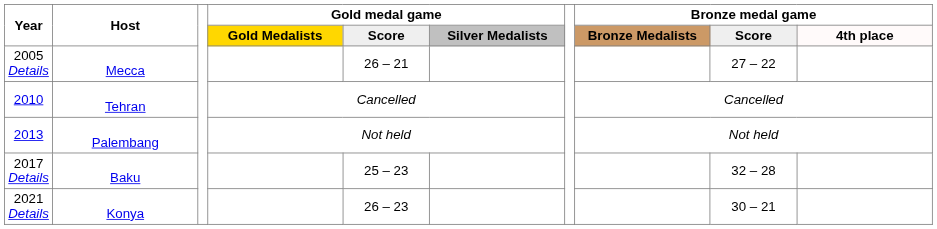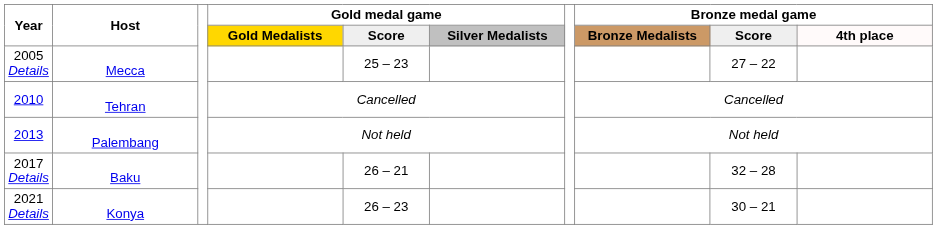(386, 63) 26 – 21 -> (386, 63) 25 – 23
(386, 170) 25 – 23 -> (386, 170) 26 – 21
